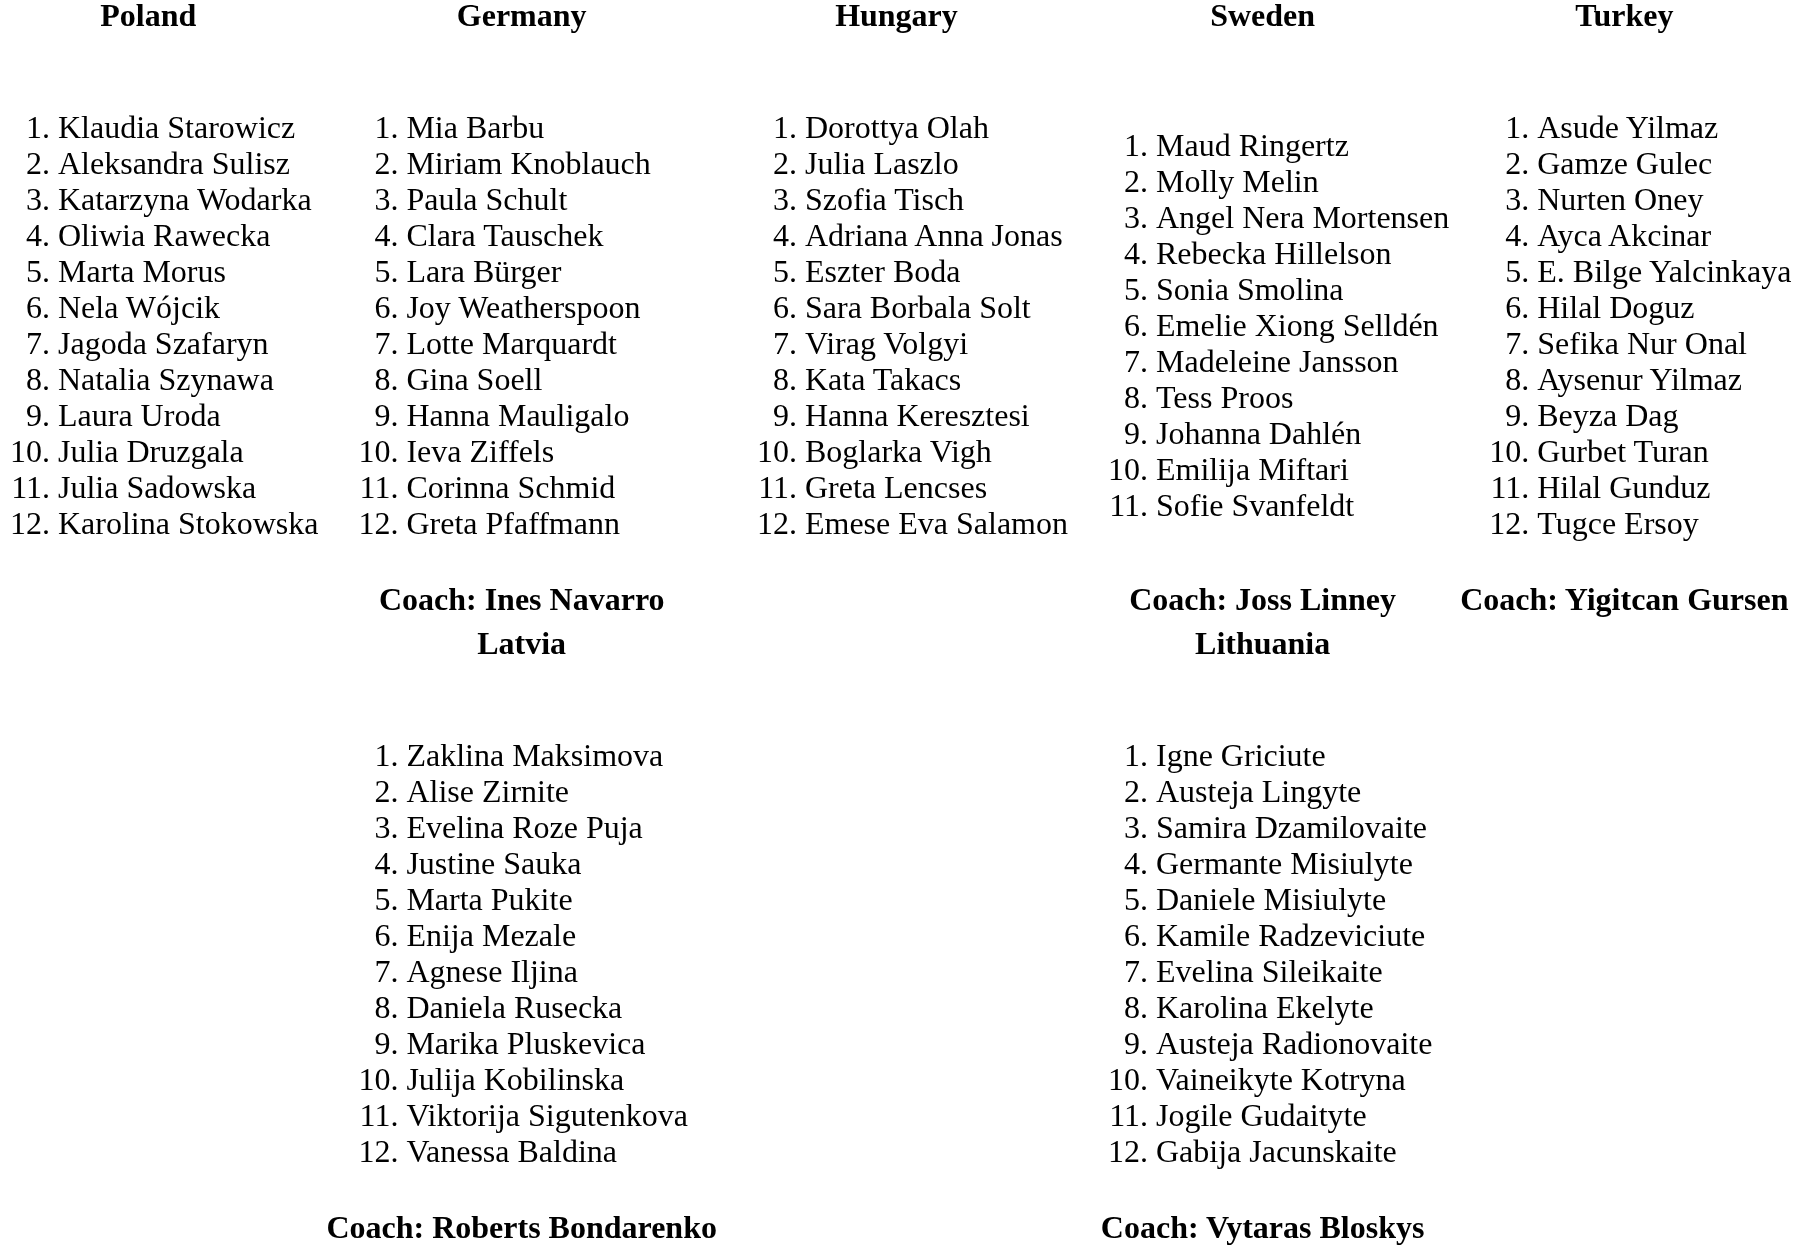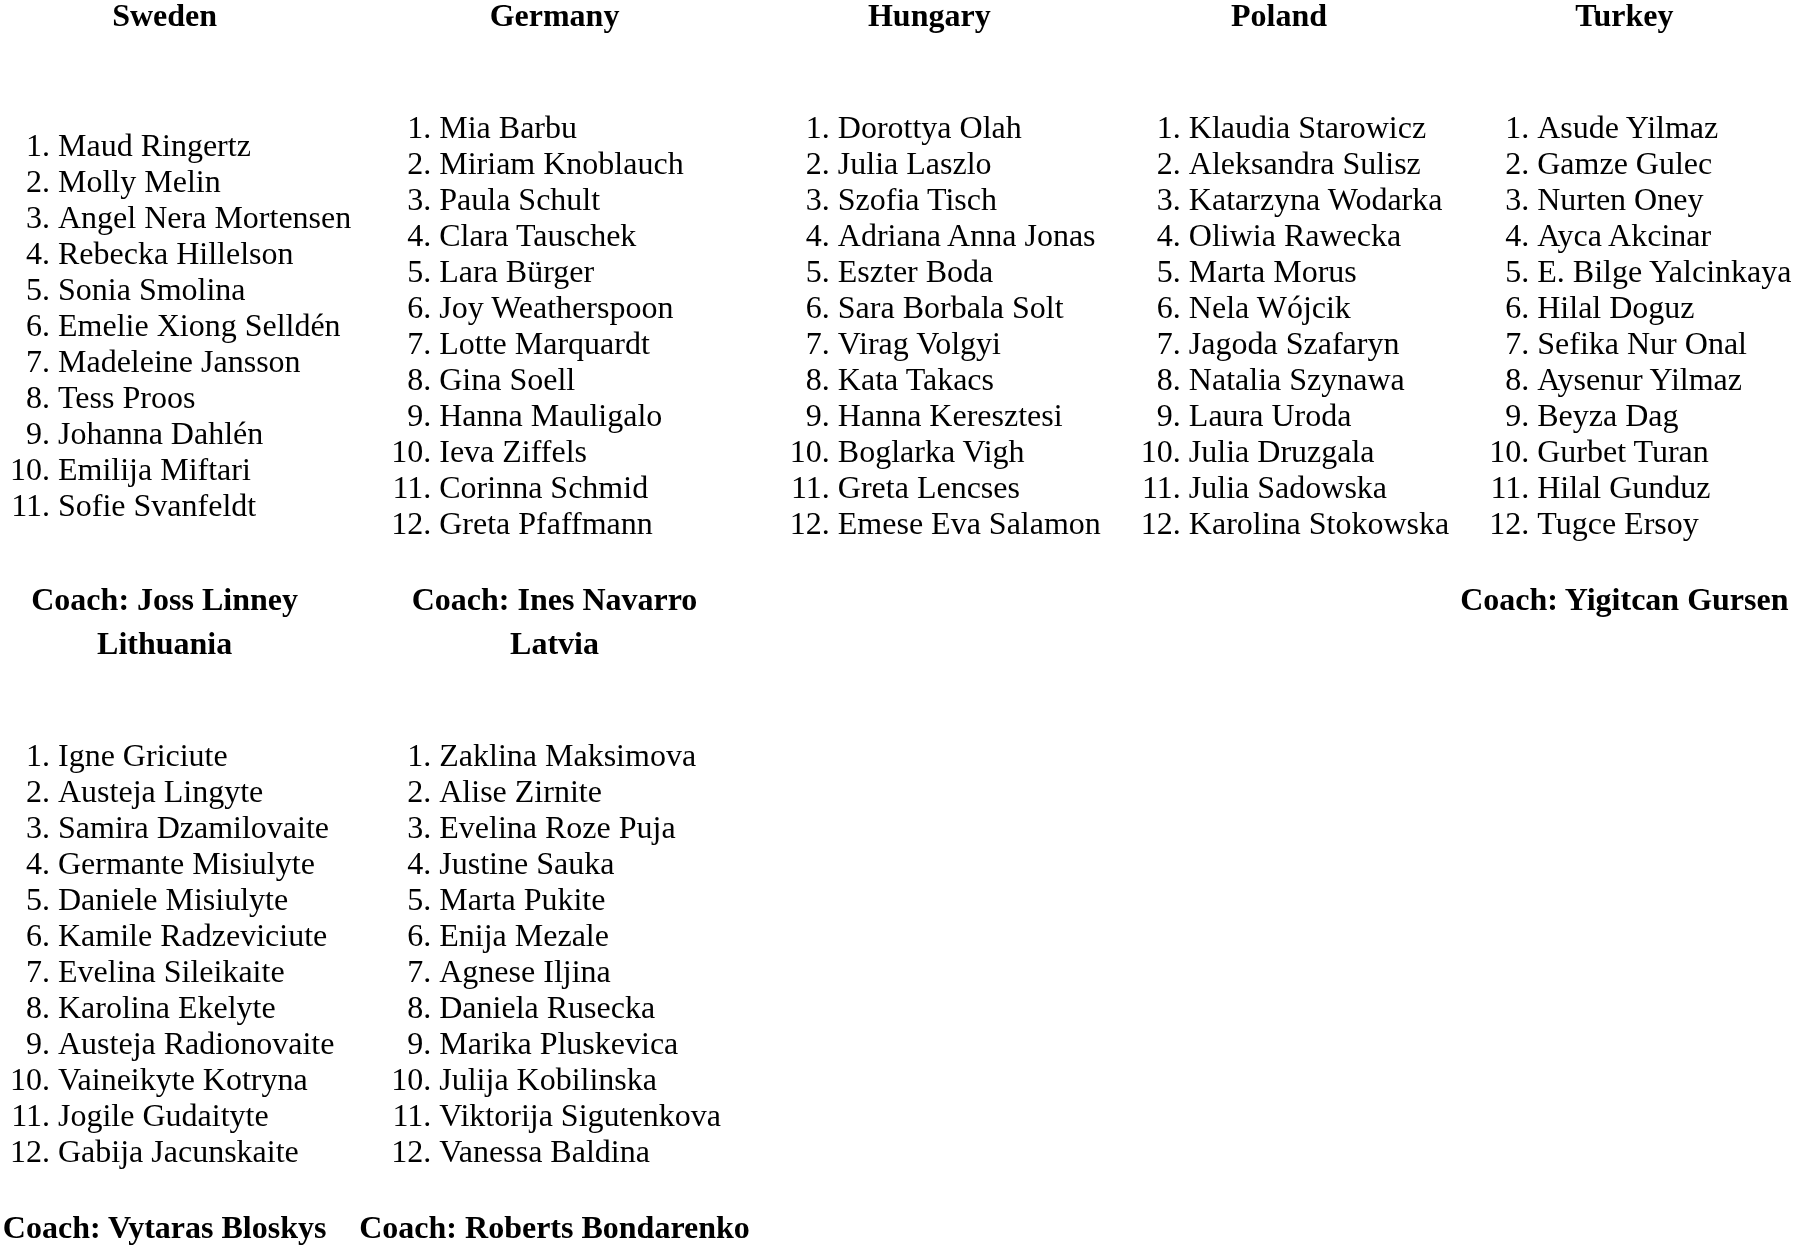columns swapped: (1263, 15) <-> (148, 15)
